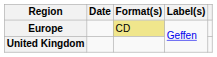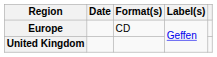(123, 28) khaki background -> (123, 28) no background
